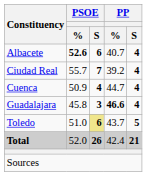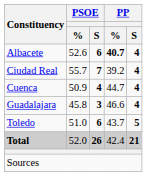(78, 53) bold -> (78, 53) normal
(115, 53) normal -> (115, 53) bold
(115, 105) bold -> (115, 105) normal
(99, 123) khaki background -> (99, 123) no background
